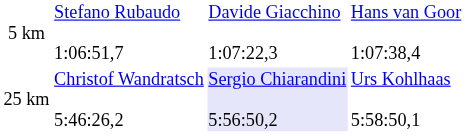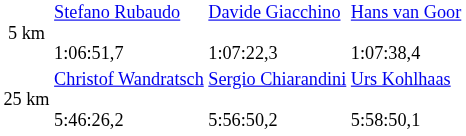(277, 99) lavender background -> (277, 99) no background
